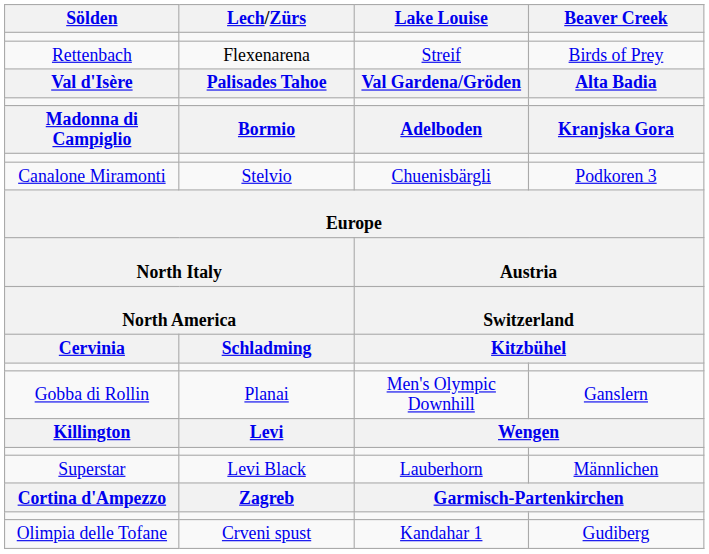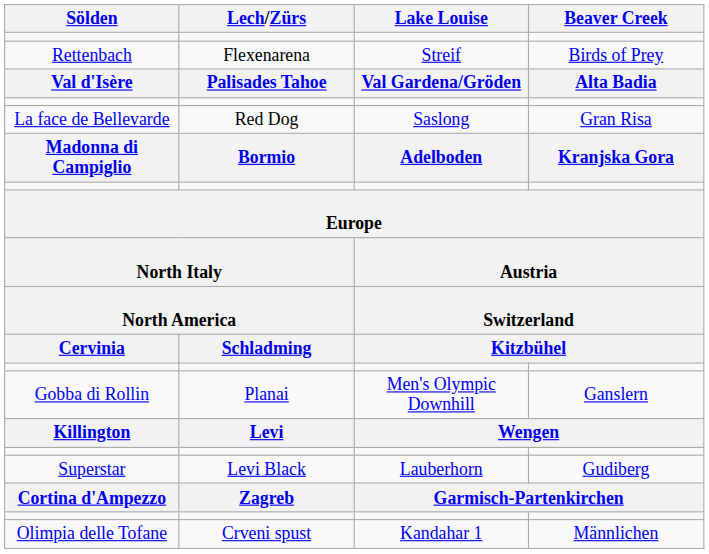+ row: (92, 119)
- row: (92, 175)
(616, 469) Männlichen -> (616, 469) Gudiberg
(616, 533) Gudiberg -> (616, 533) Männlichen
